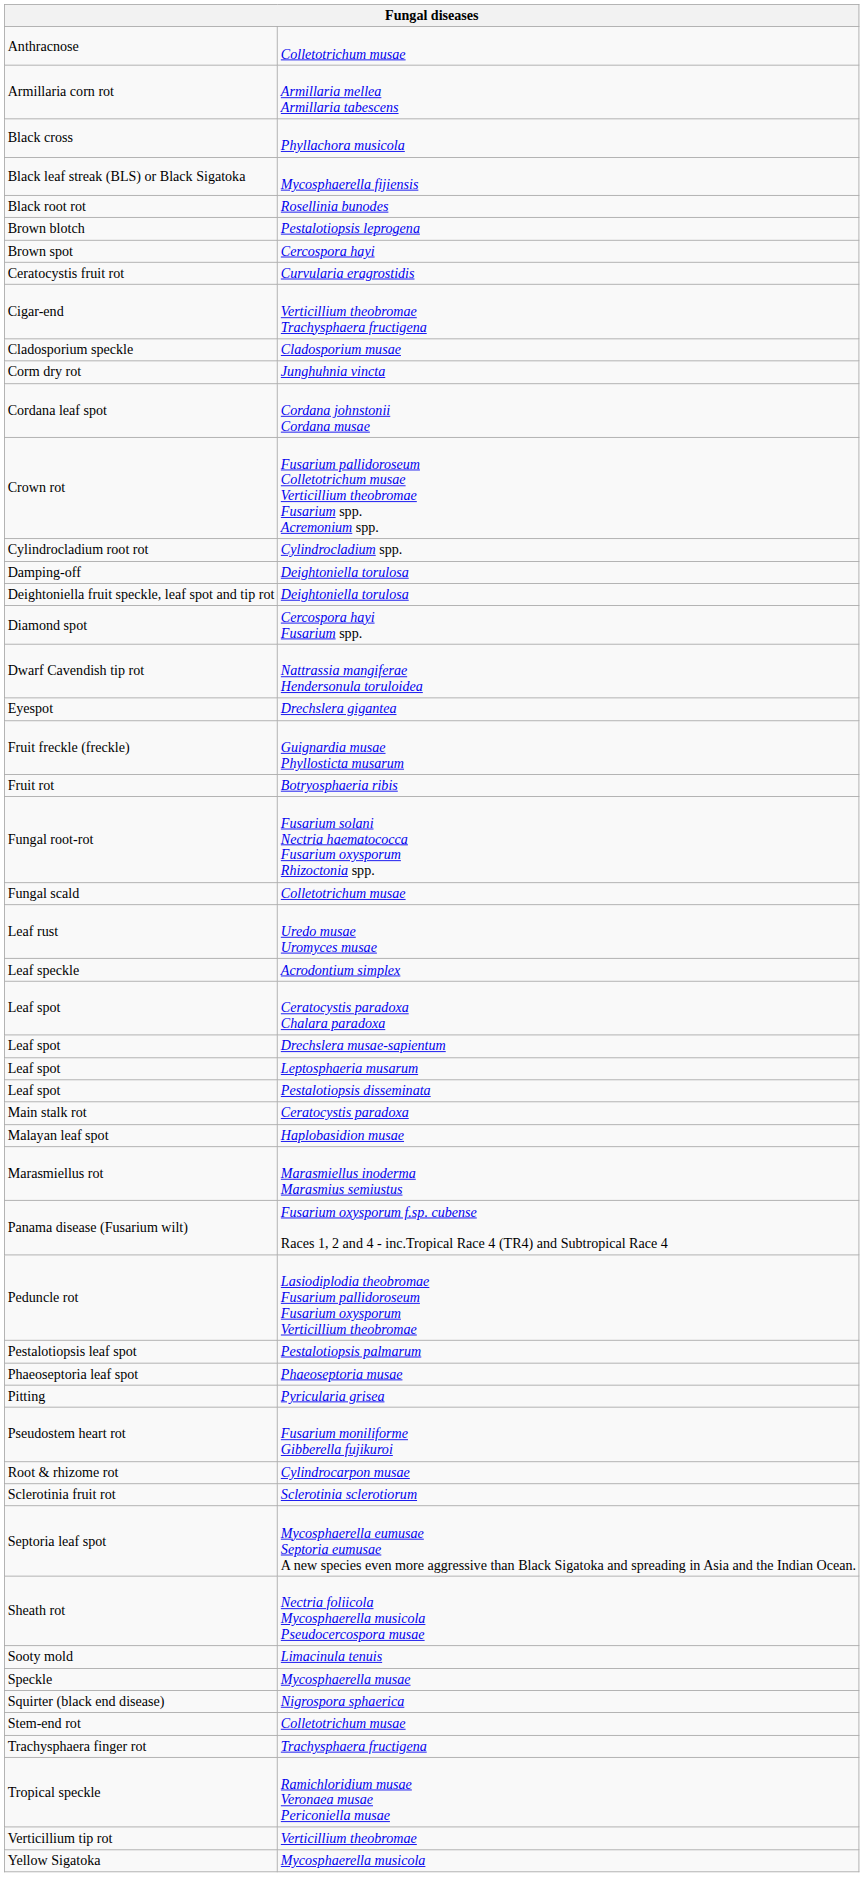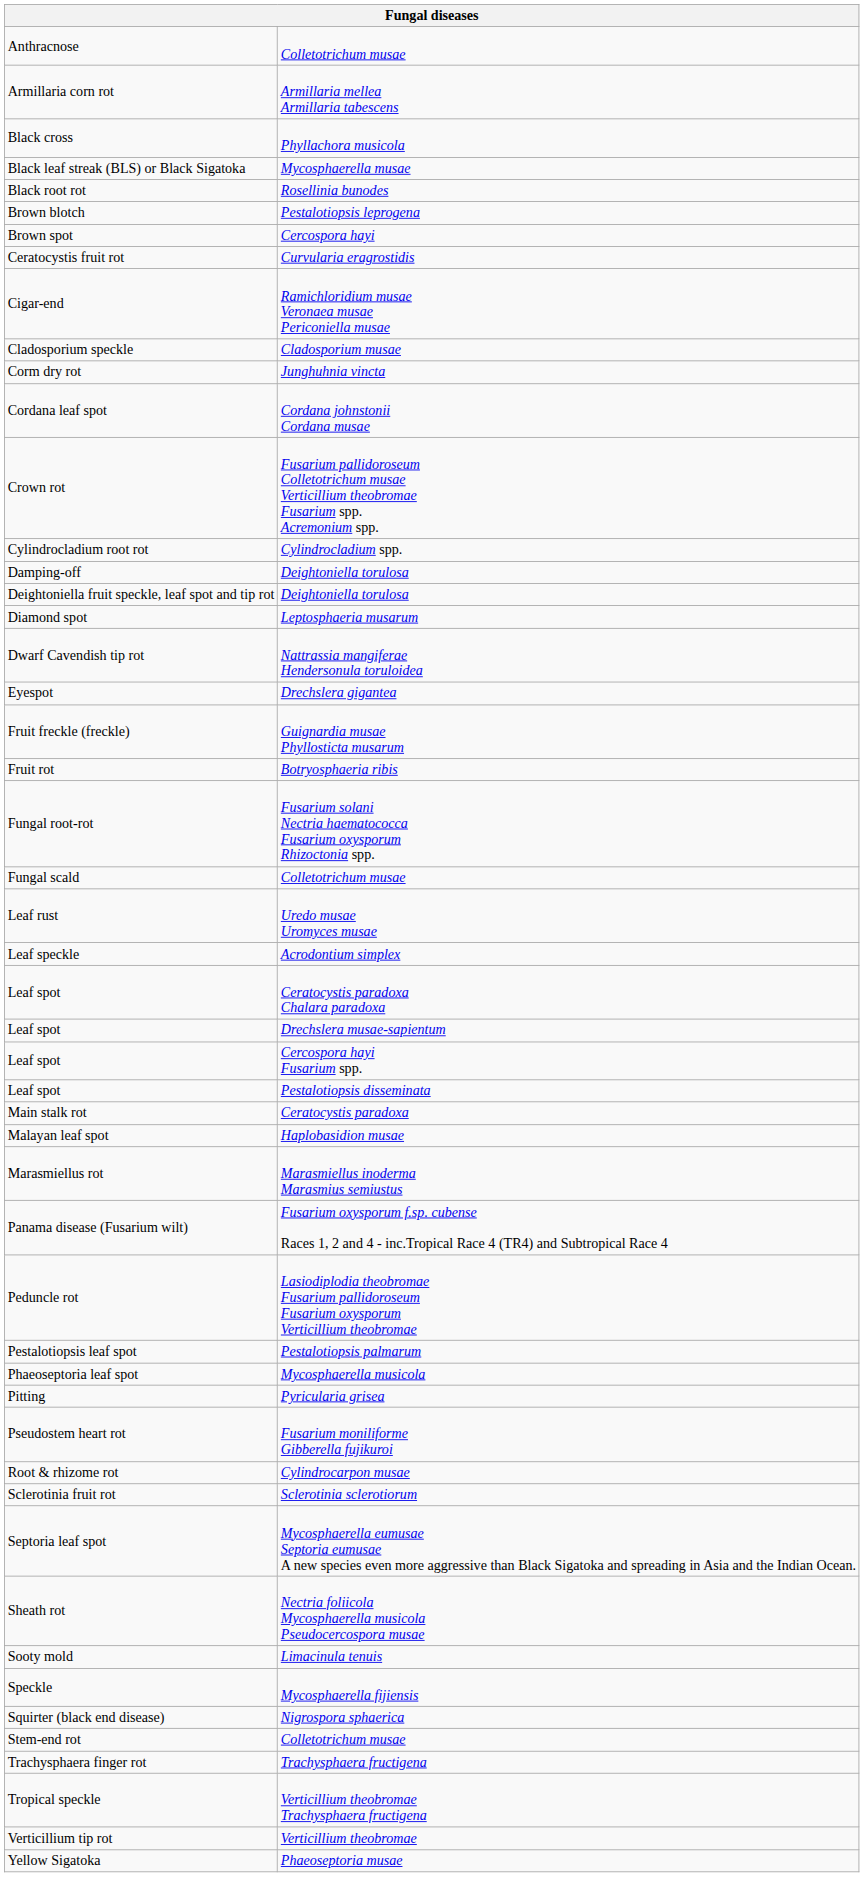(350, 184) Mycosphaerella fijiensis -> (346, 168) Mycosphaerella musae
(354, 319) Verticillium theobromae Trachysphaera fructigena -> (346, 311) Ramichloridium musae Veronaea musae Periconiella musae
(328, 624) Cercospora hayi Fusarium spp. -> (349, 617) Leptosphaeria musarum
(349, 1068) Leptosphaeria musarum -> (328, 1060) Cercospora hayi Fusarium spp.
(342, 1373) Phaeoseptoria musae -> (353, 1373) Mycosphaerella musicola
(346, 1679) Mycosphaerella musae -> (350, 1695) Mycosphaerella fijiensis
(346, 1800) Ramichloridium musae Veronaea musae Periconiella musae -> (354, 1808) Verticillium theobromae Trachysphaera fructigena
(353, 1860) Mycosphaerella musicola -> (342, 1860) Phaeoseptoria musae
